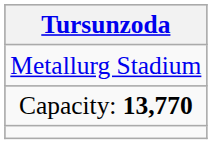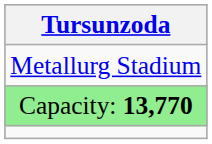(106, 105) no background -> (106, 105) lightgreen background
